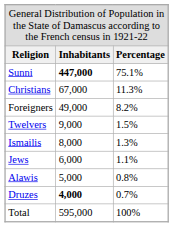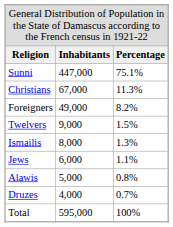(76, 72) bold -> (76, 72) normal
(70, 195) bold -> (70, 195) normal
